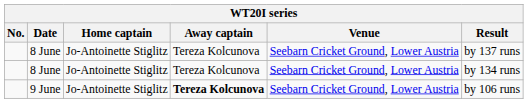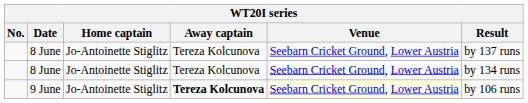(364, 88) no background -> (364, 88) lightyellow background
